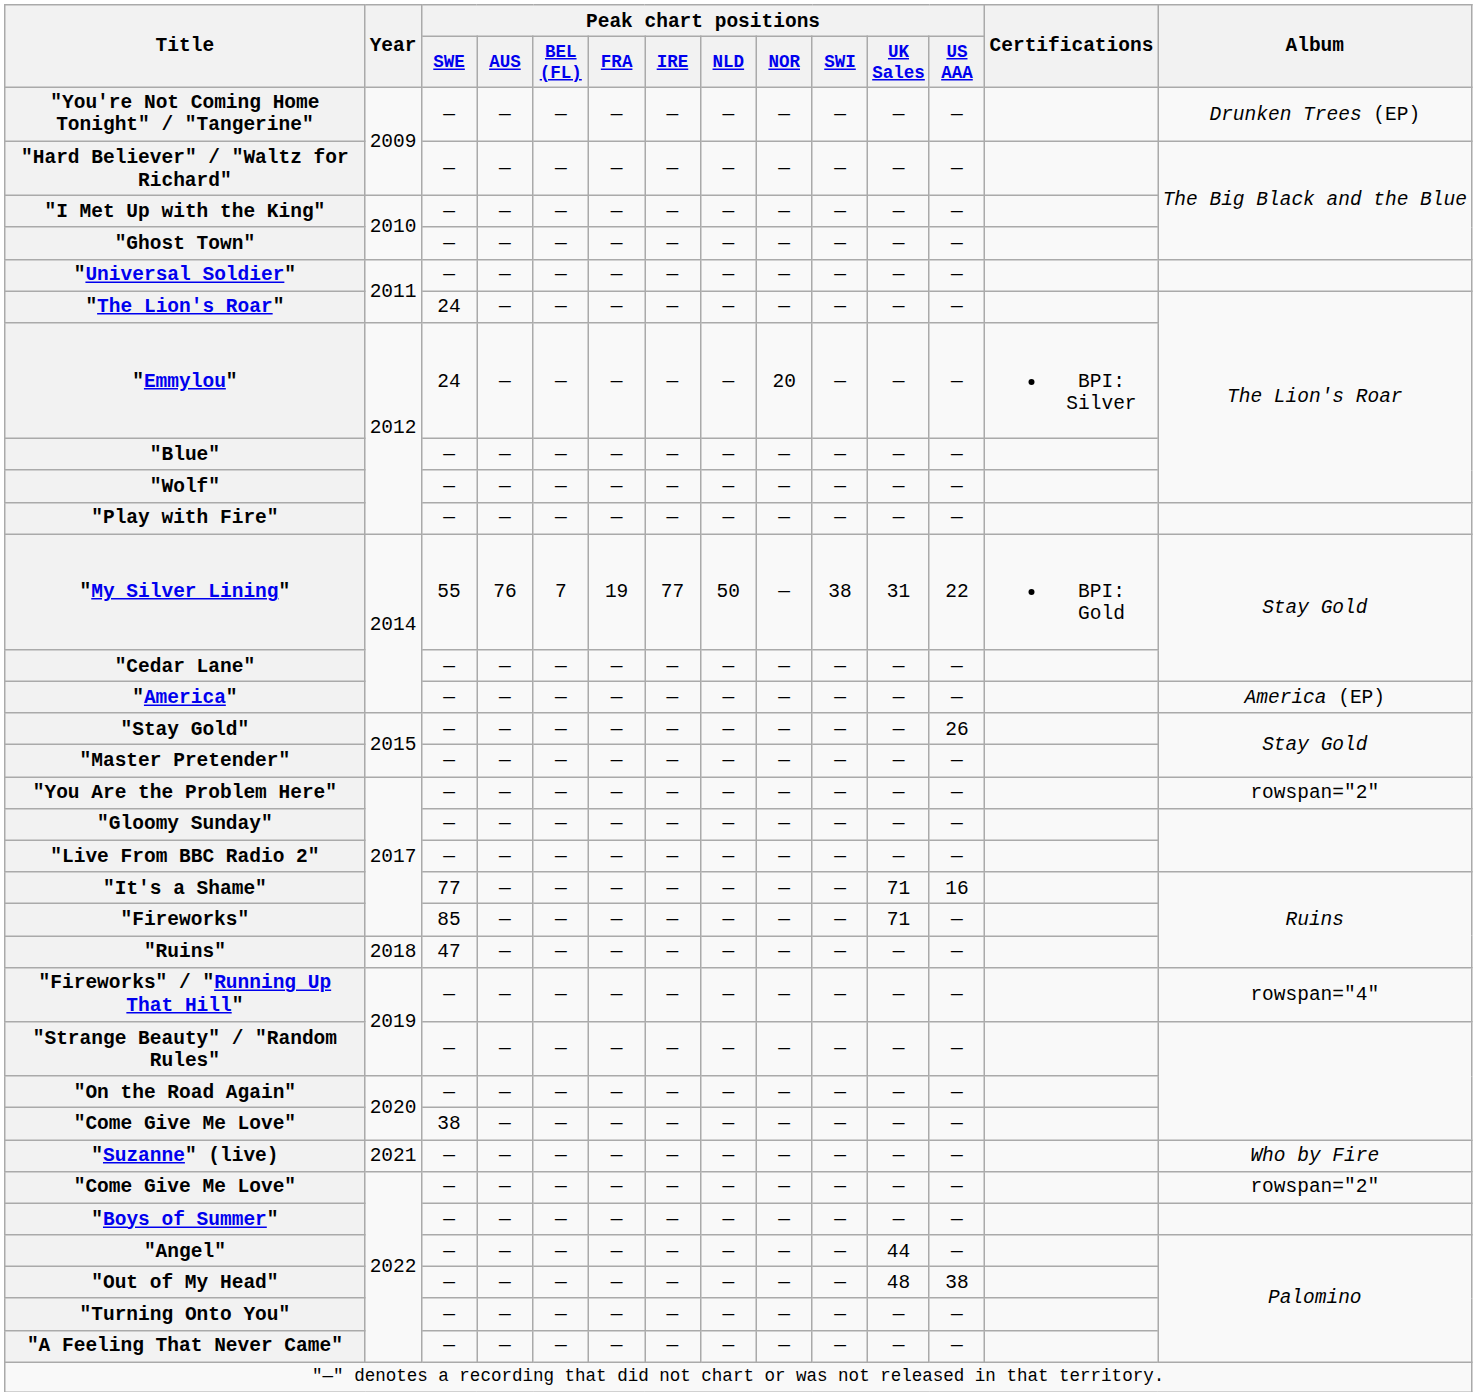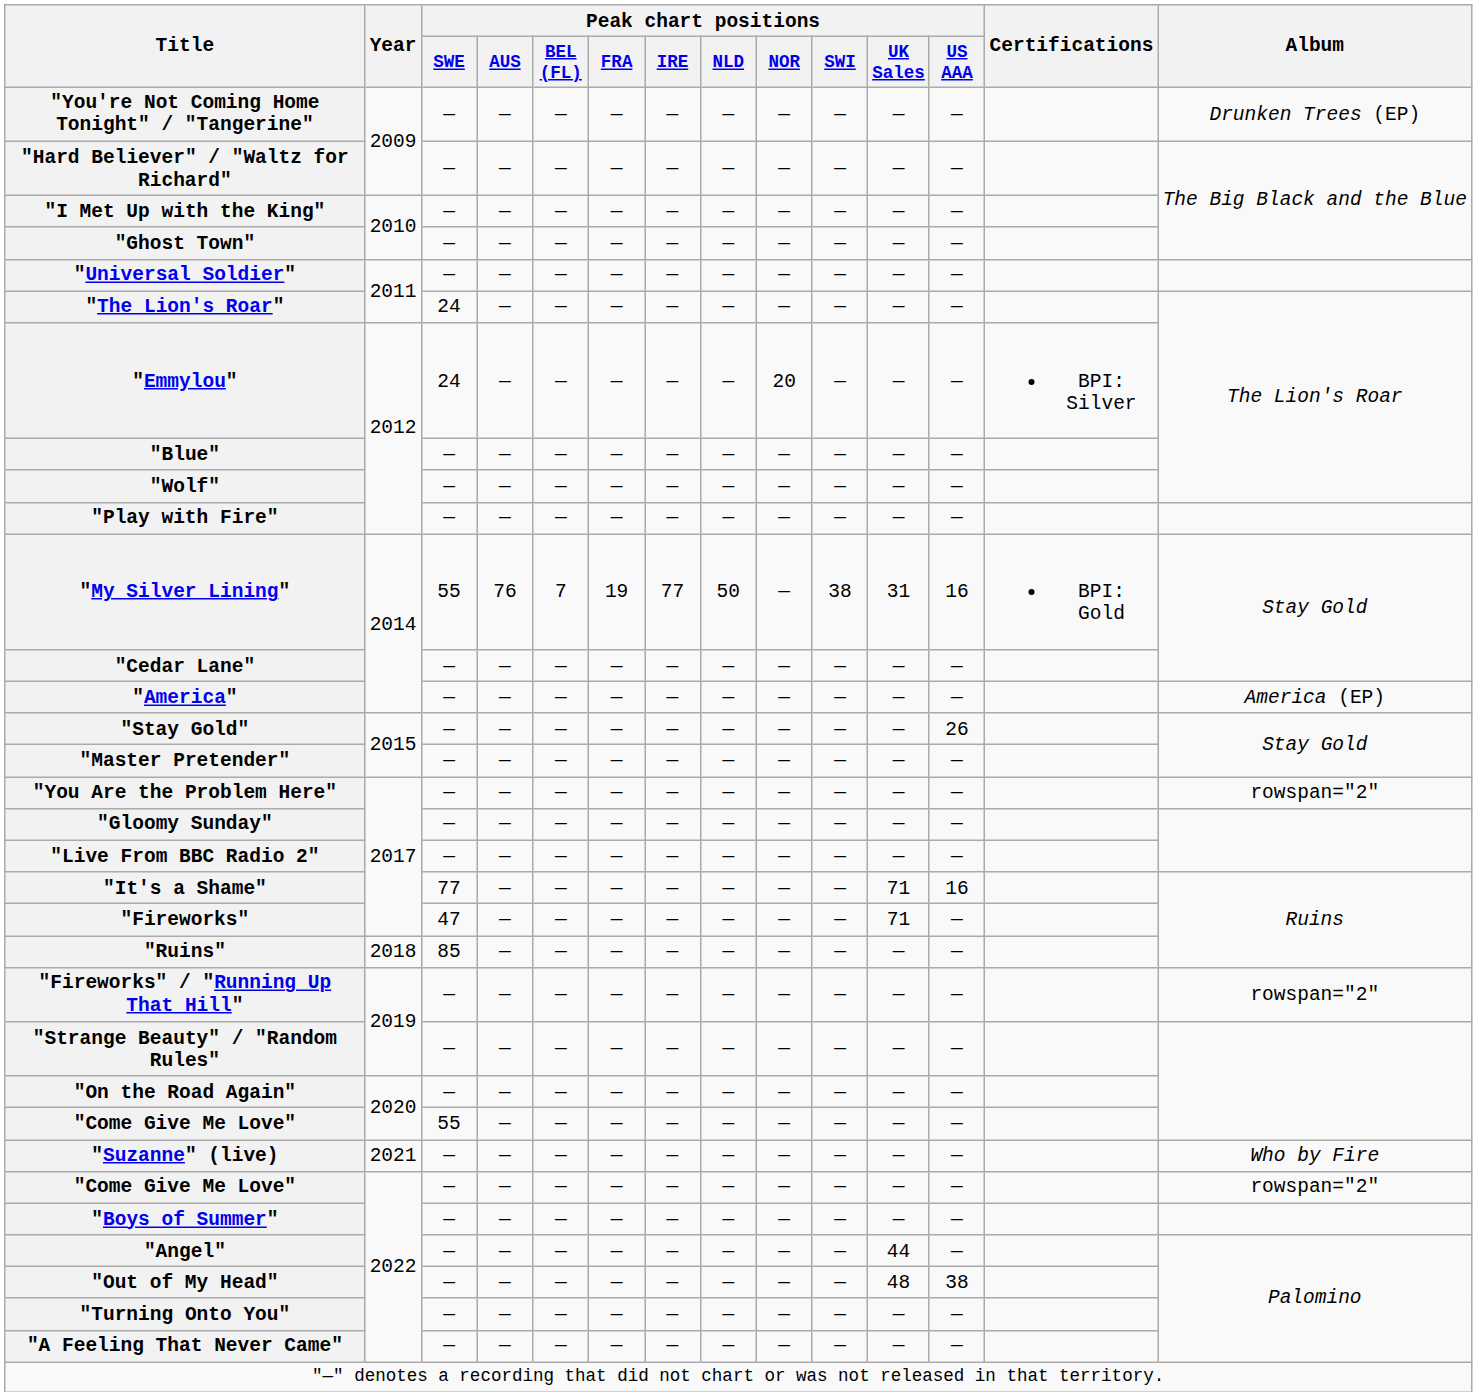(957, 592) 22 -> (957, 592) 16
(449, 920) 85 -> (449, 920) 47
(449, 952) 47 -> (449, 952) 85
(1315, 995) rowspan="4" -> (1315, 995) rowspan="2"
(449, 1124) 38 -> (449, 1124) 55
